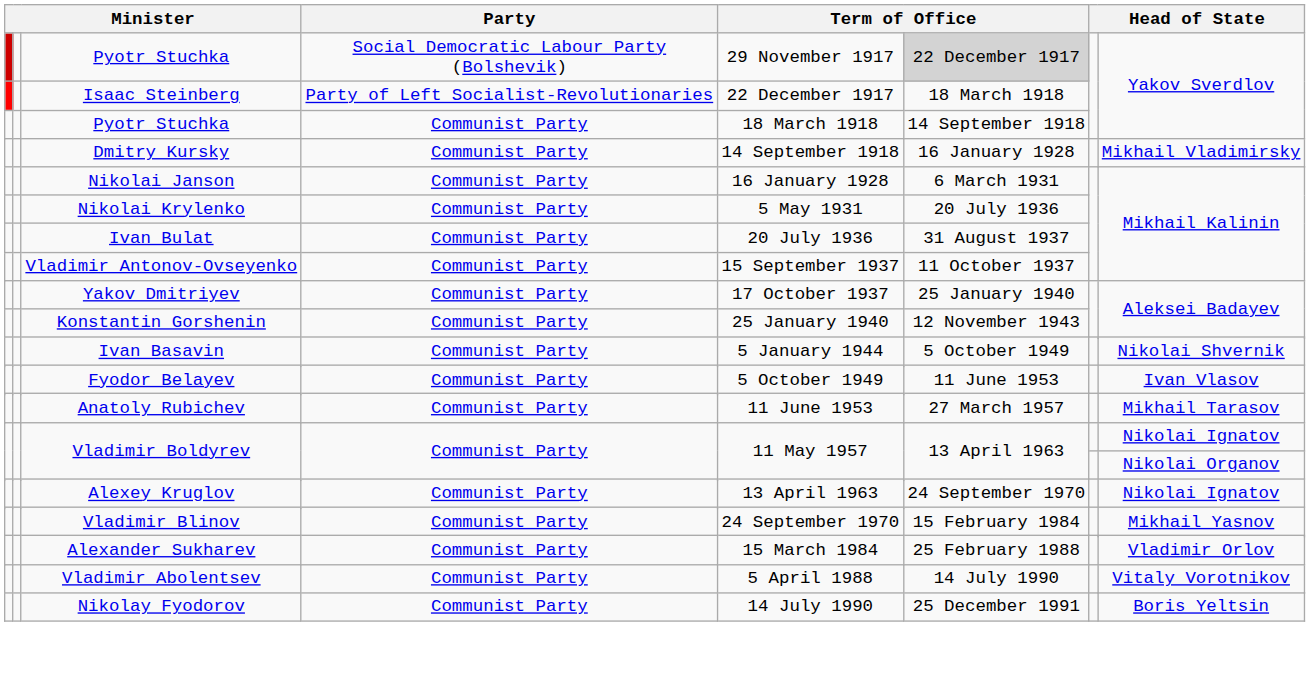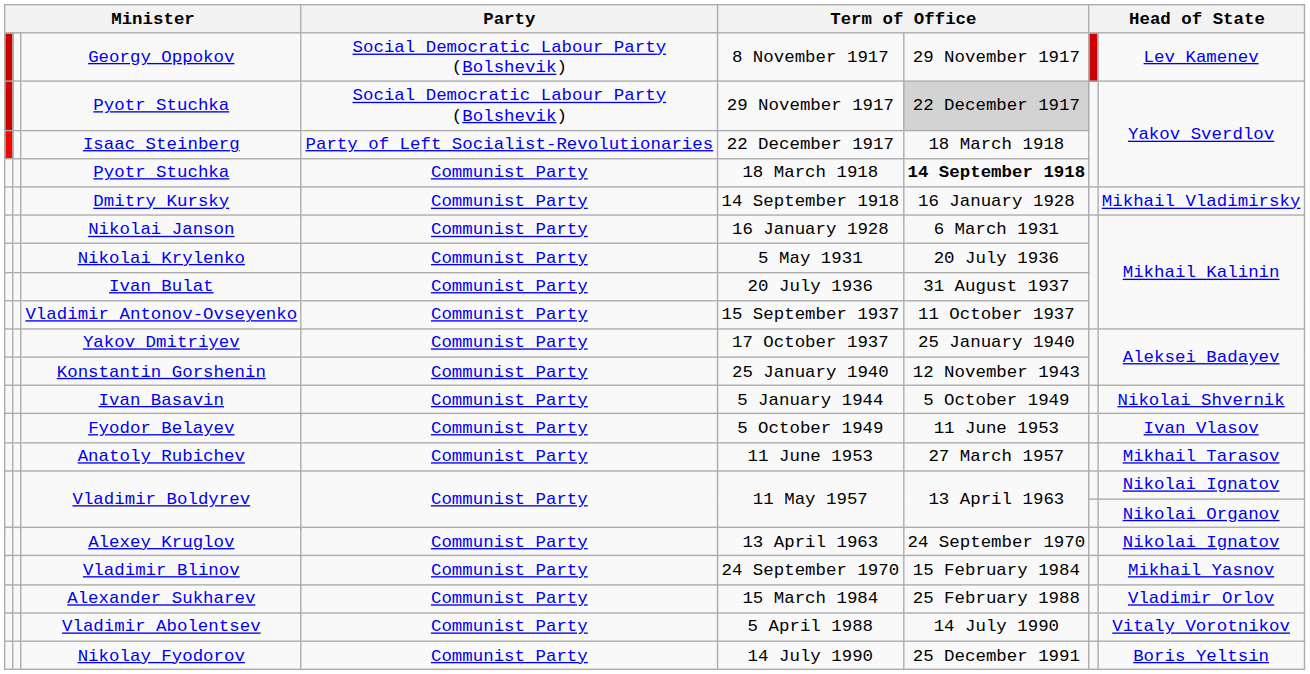+ row: (161, 57)
(996, 124) normal -> (996, 173) bold
